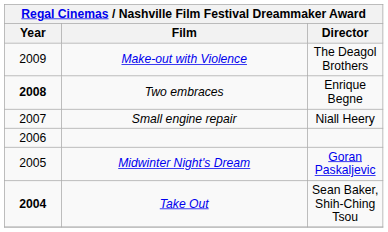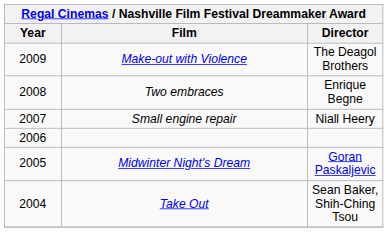(33, 92) bold -> (33, 92) normal
(33, 203) bold -> (33, 203) normal
